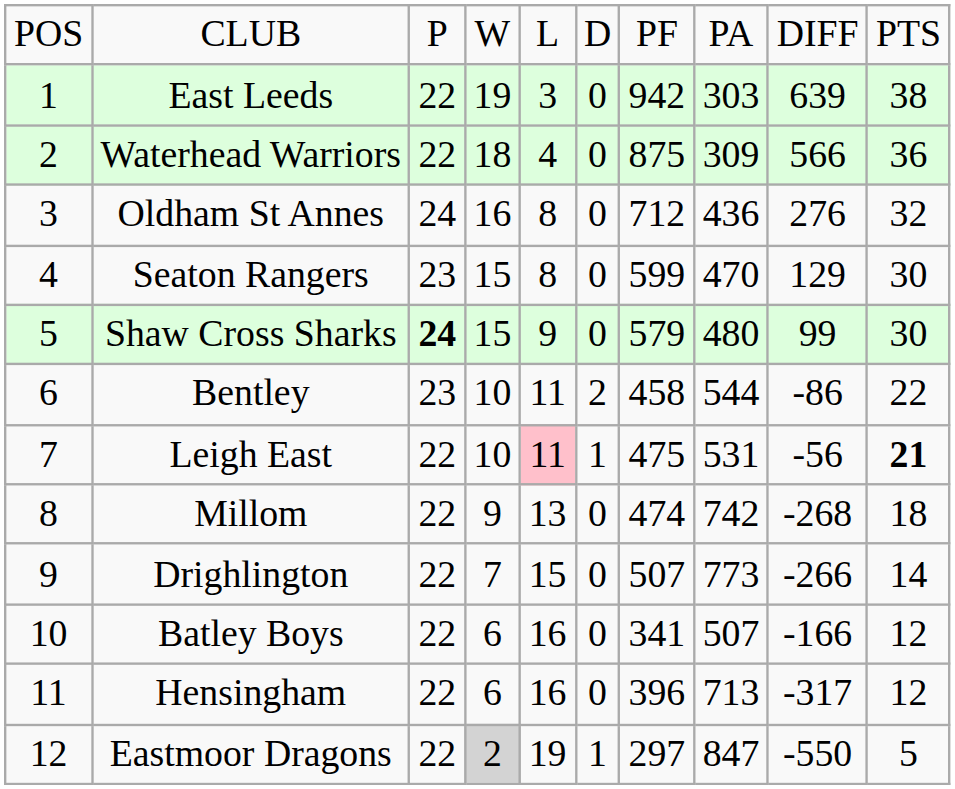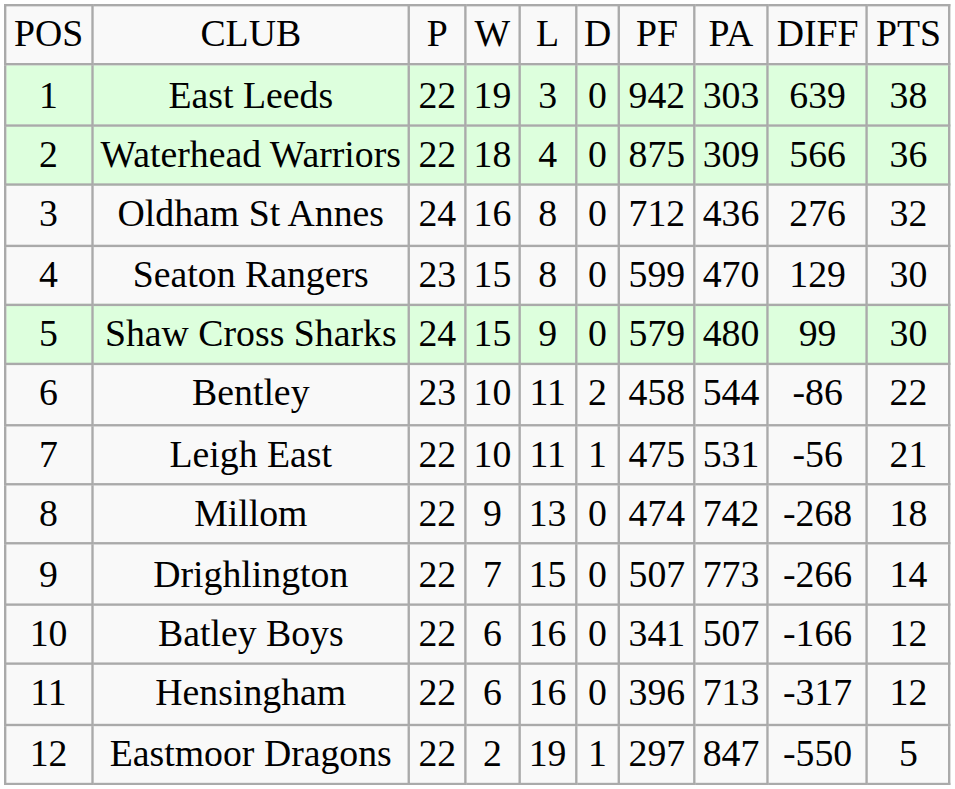(437, 333) bold -> (437, 333) normal
(548, 453) pink background -> (548, 453) no background
(908, 453) bold -> (908, 453) normal
(492, 753) lightgrey background -> (492, 753) no background
